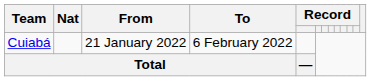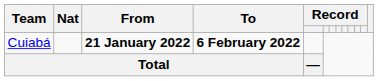(136, 43) normal -> (138, 43) bold
(243, 43) normal -> (248, 43) bold
